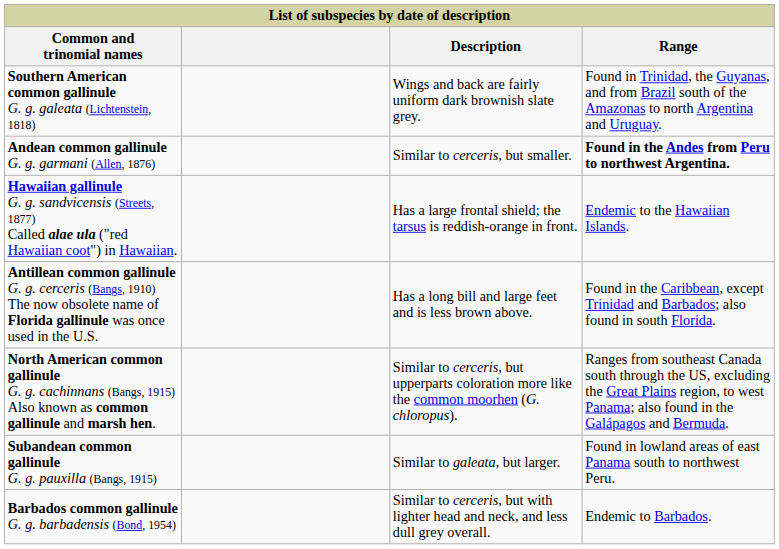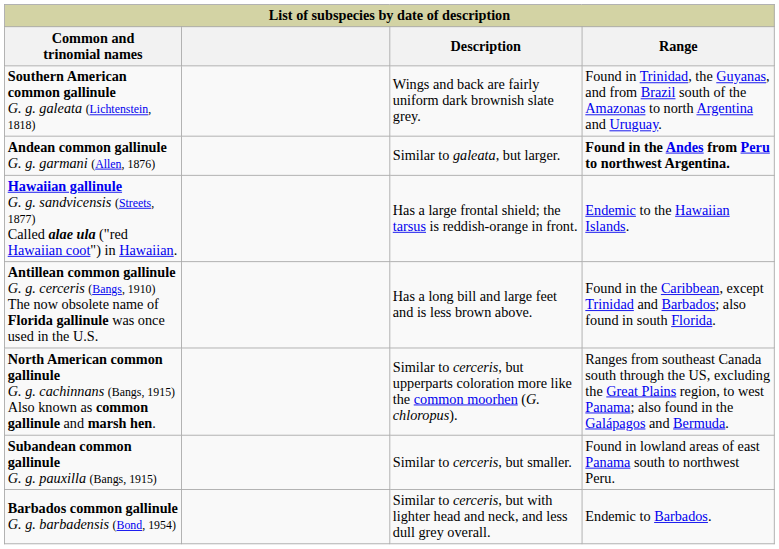(482, 155) Similar to cerceris, but smaller. -> (477, 155) Similar to galeata, but larger.
(477, 462) Similar to galeata, but larger. -> (482, 462) Similar to cerceris, but smaller.
